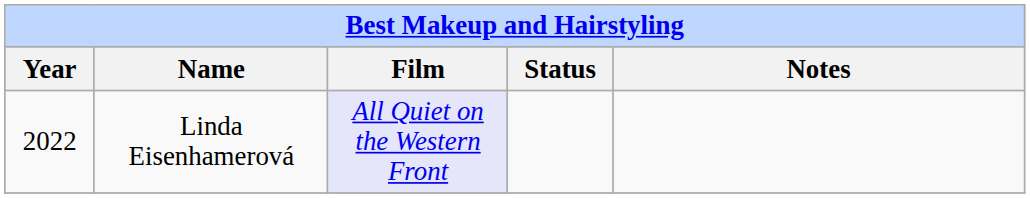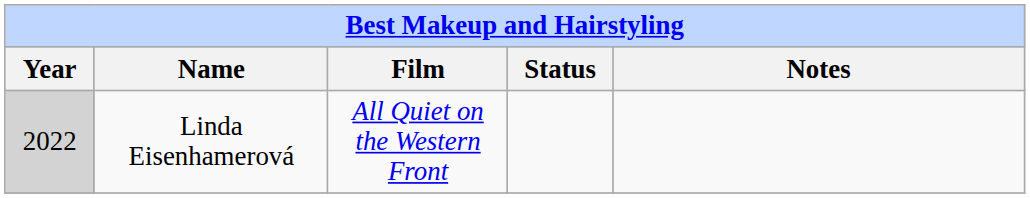(50, 141) no background -> (50, 141) lightgrey background
(418, 141) lavender background -> (418, 141) no background
